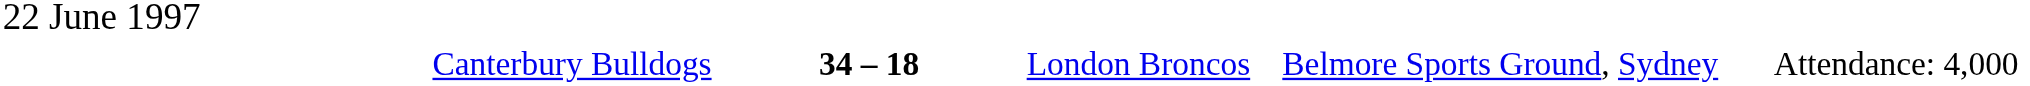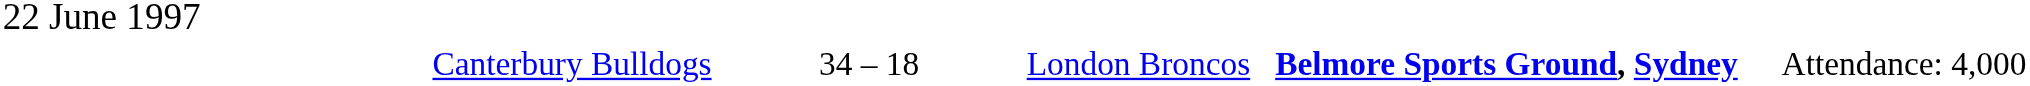(869, 64) bold -> (869, 64) normal
(1500, 64) normal -> (1506, 64) bold
